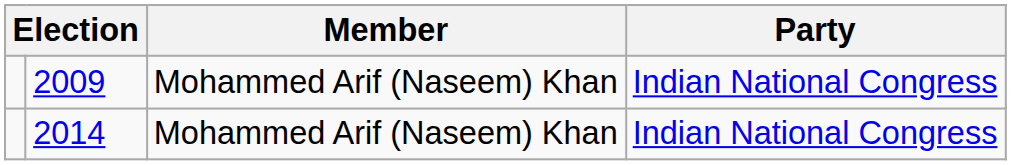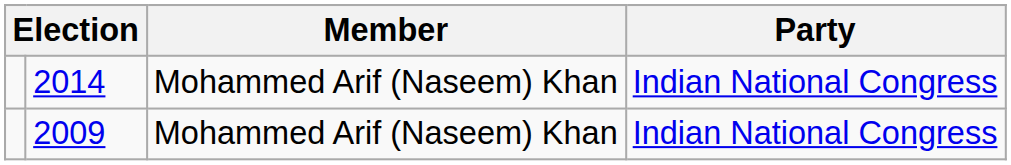rows swapped: (69, 81) <-> (69, 133)
